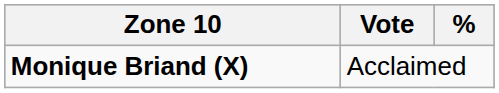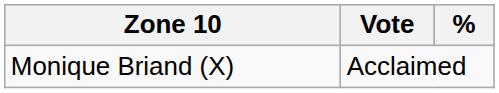(130, 66) bold -> (122, 66) normal
